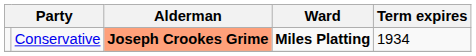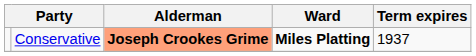(393, 39) 1934 -> (393, 39) 1937
